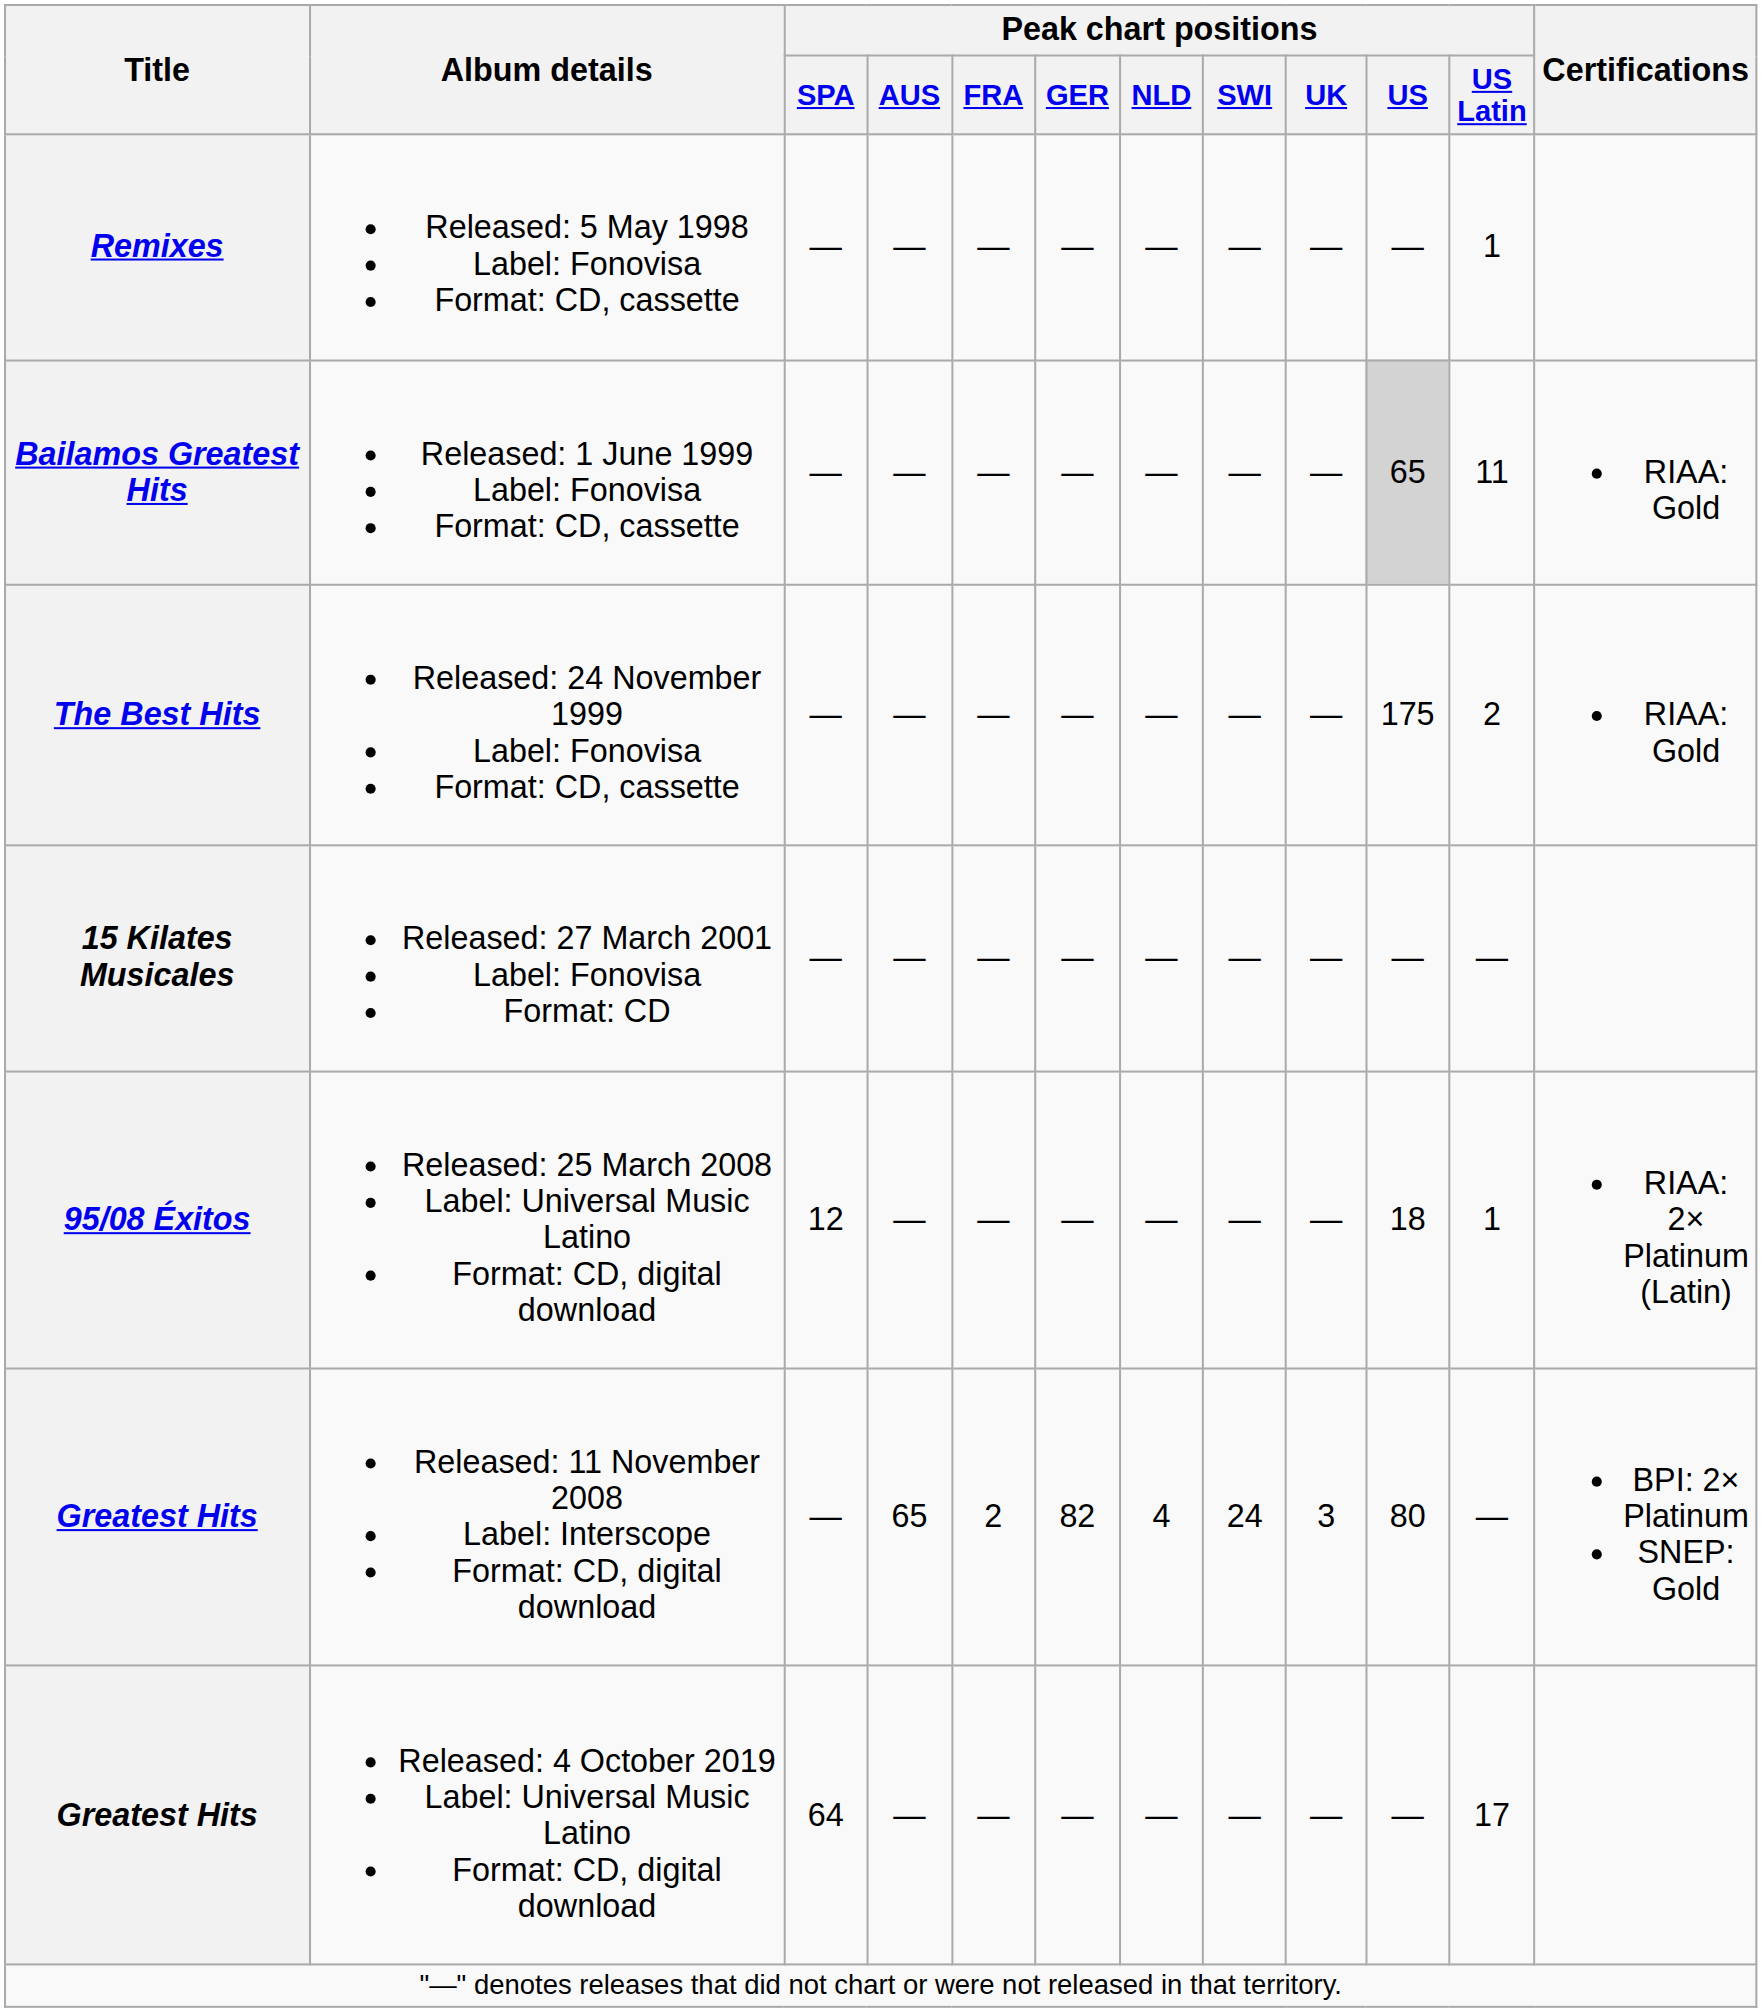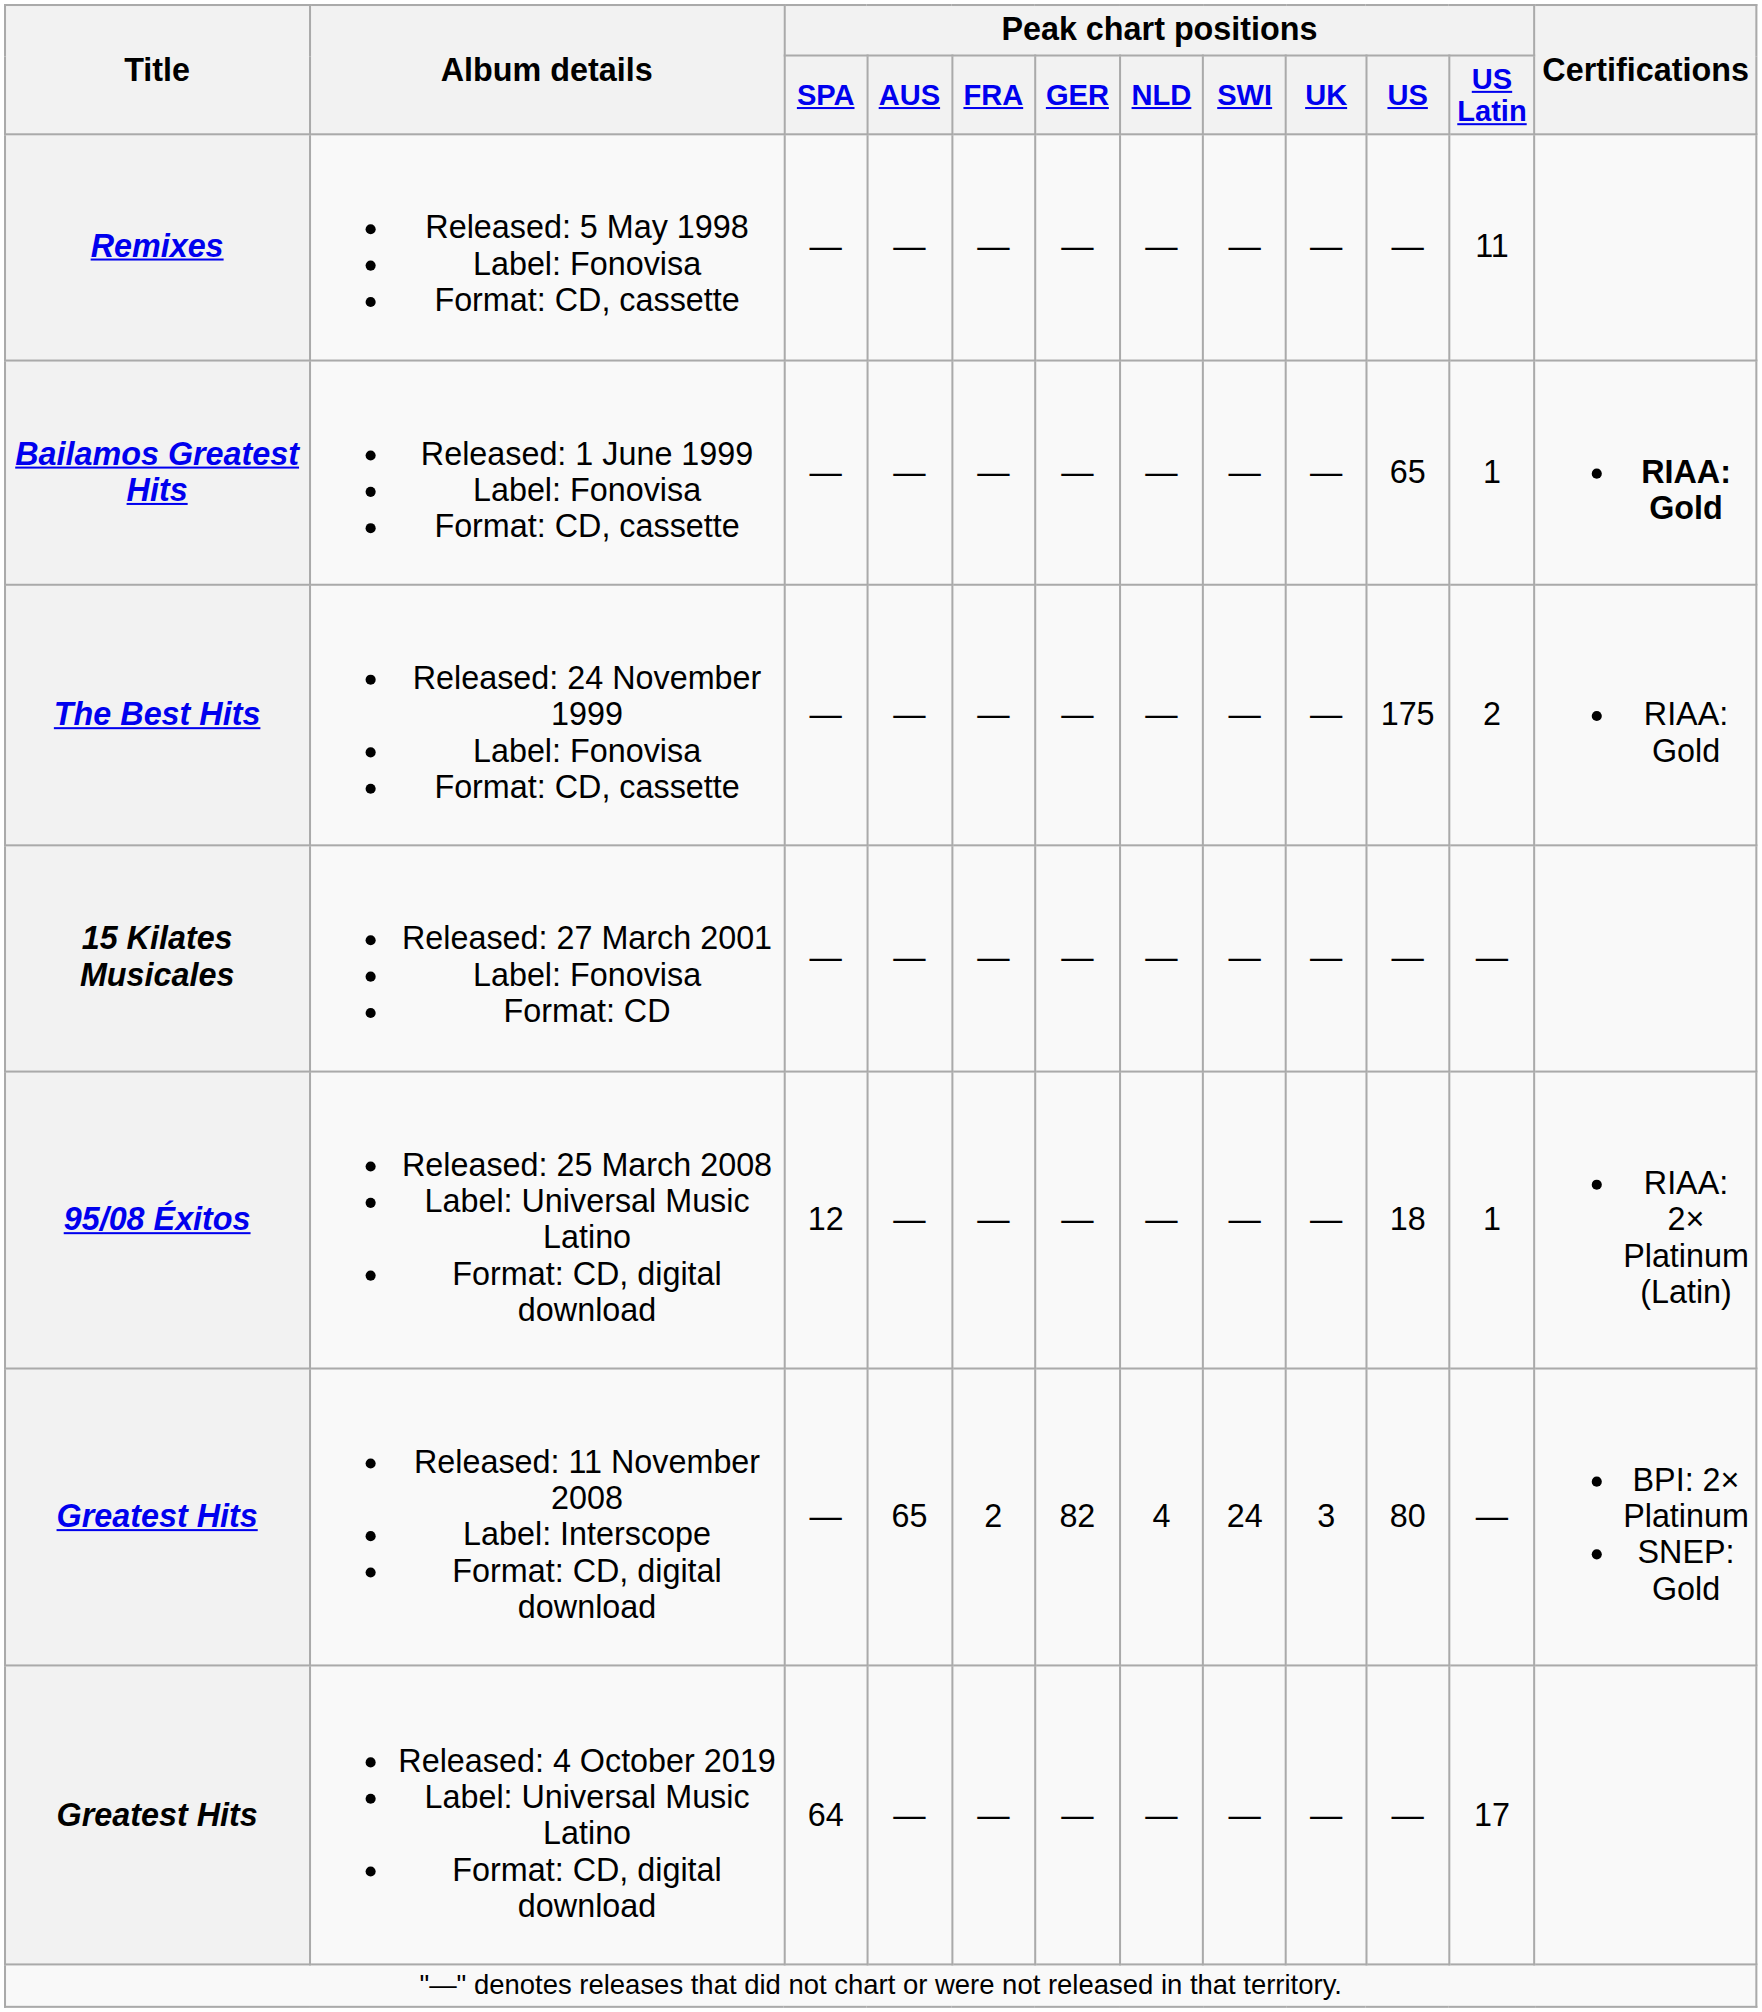(1492, 246) 1 -> (1492, 246) 11
(1408, 471) lightgrey background -> (1408, 471) no background
(1492, 471) 11 -> (1492, 471) 1
(1646, 490) normal -> (1646, 490) bold
